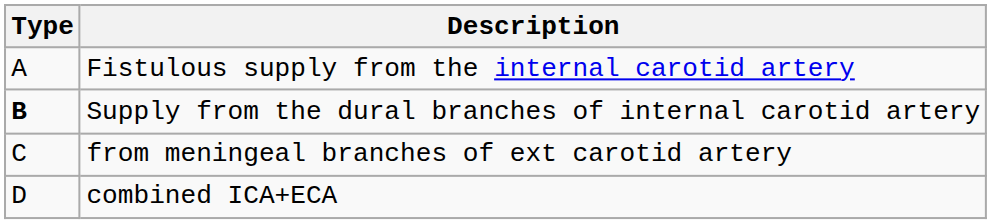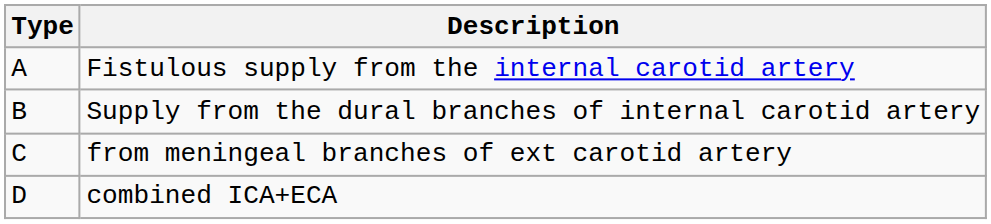(19, 111) bold -> (19, 111) normal
